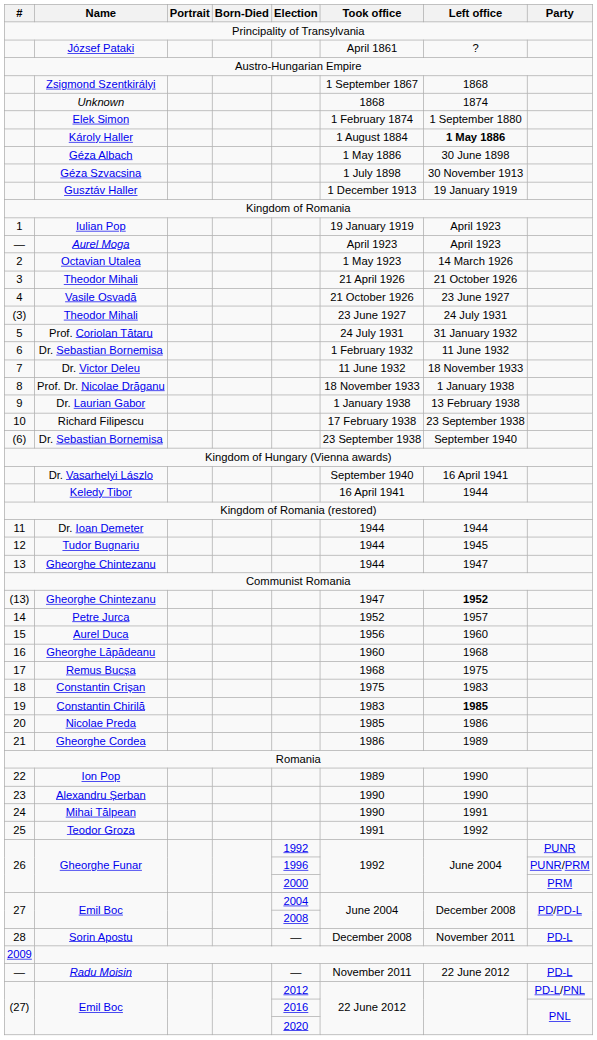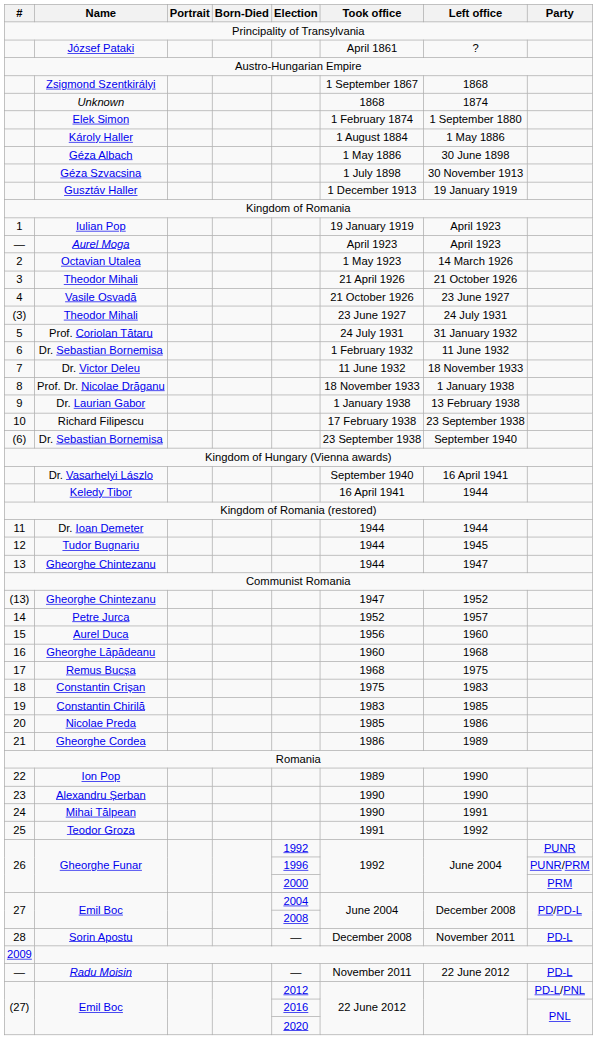(476, 137) bold -> (476, 137) normal
(476, 599) bold -> (476, 599) normal
(476, 706) bold -> (476, 706) normal
